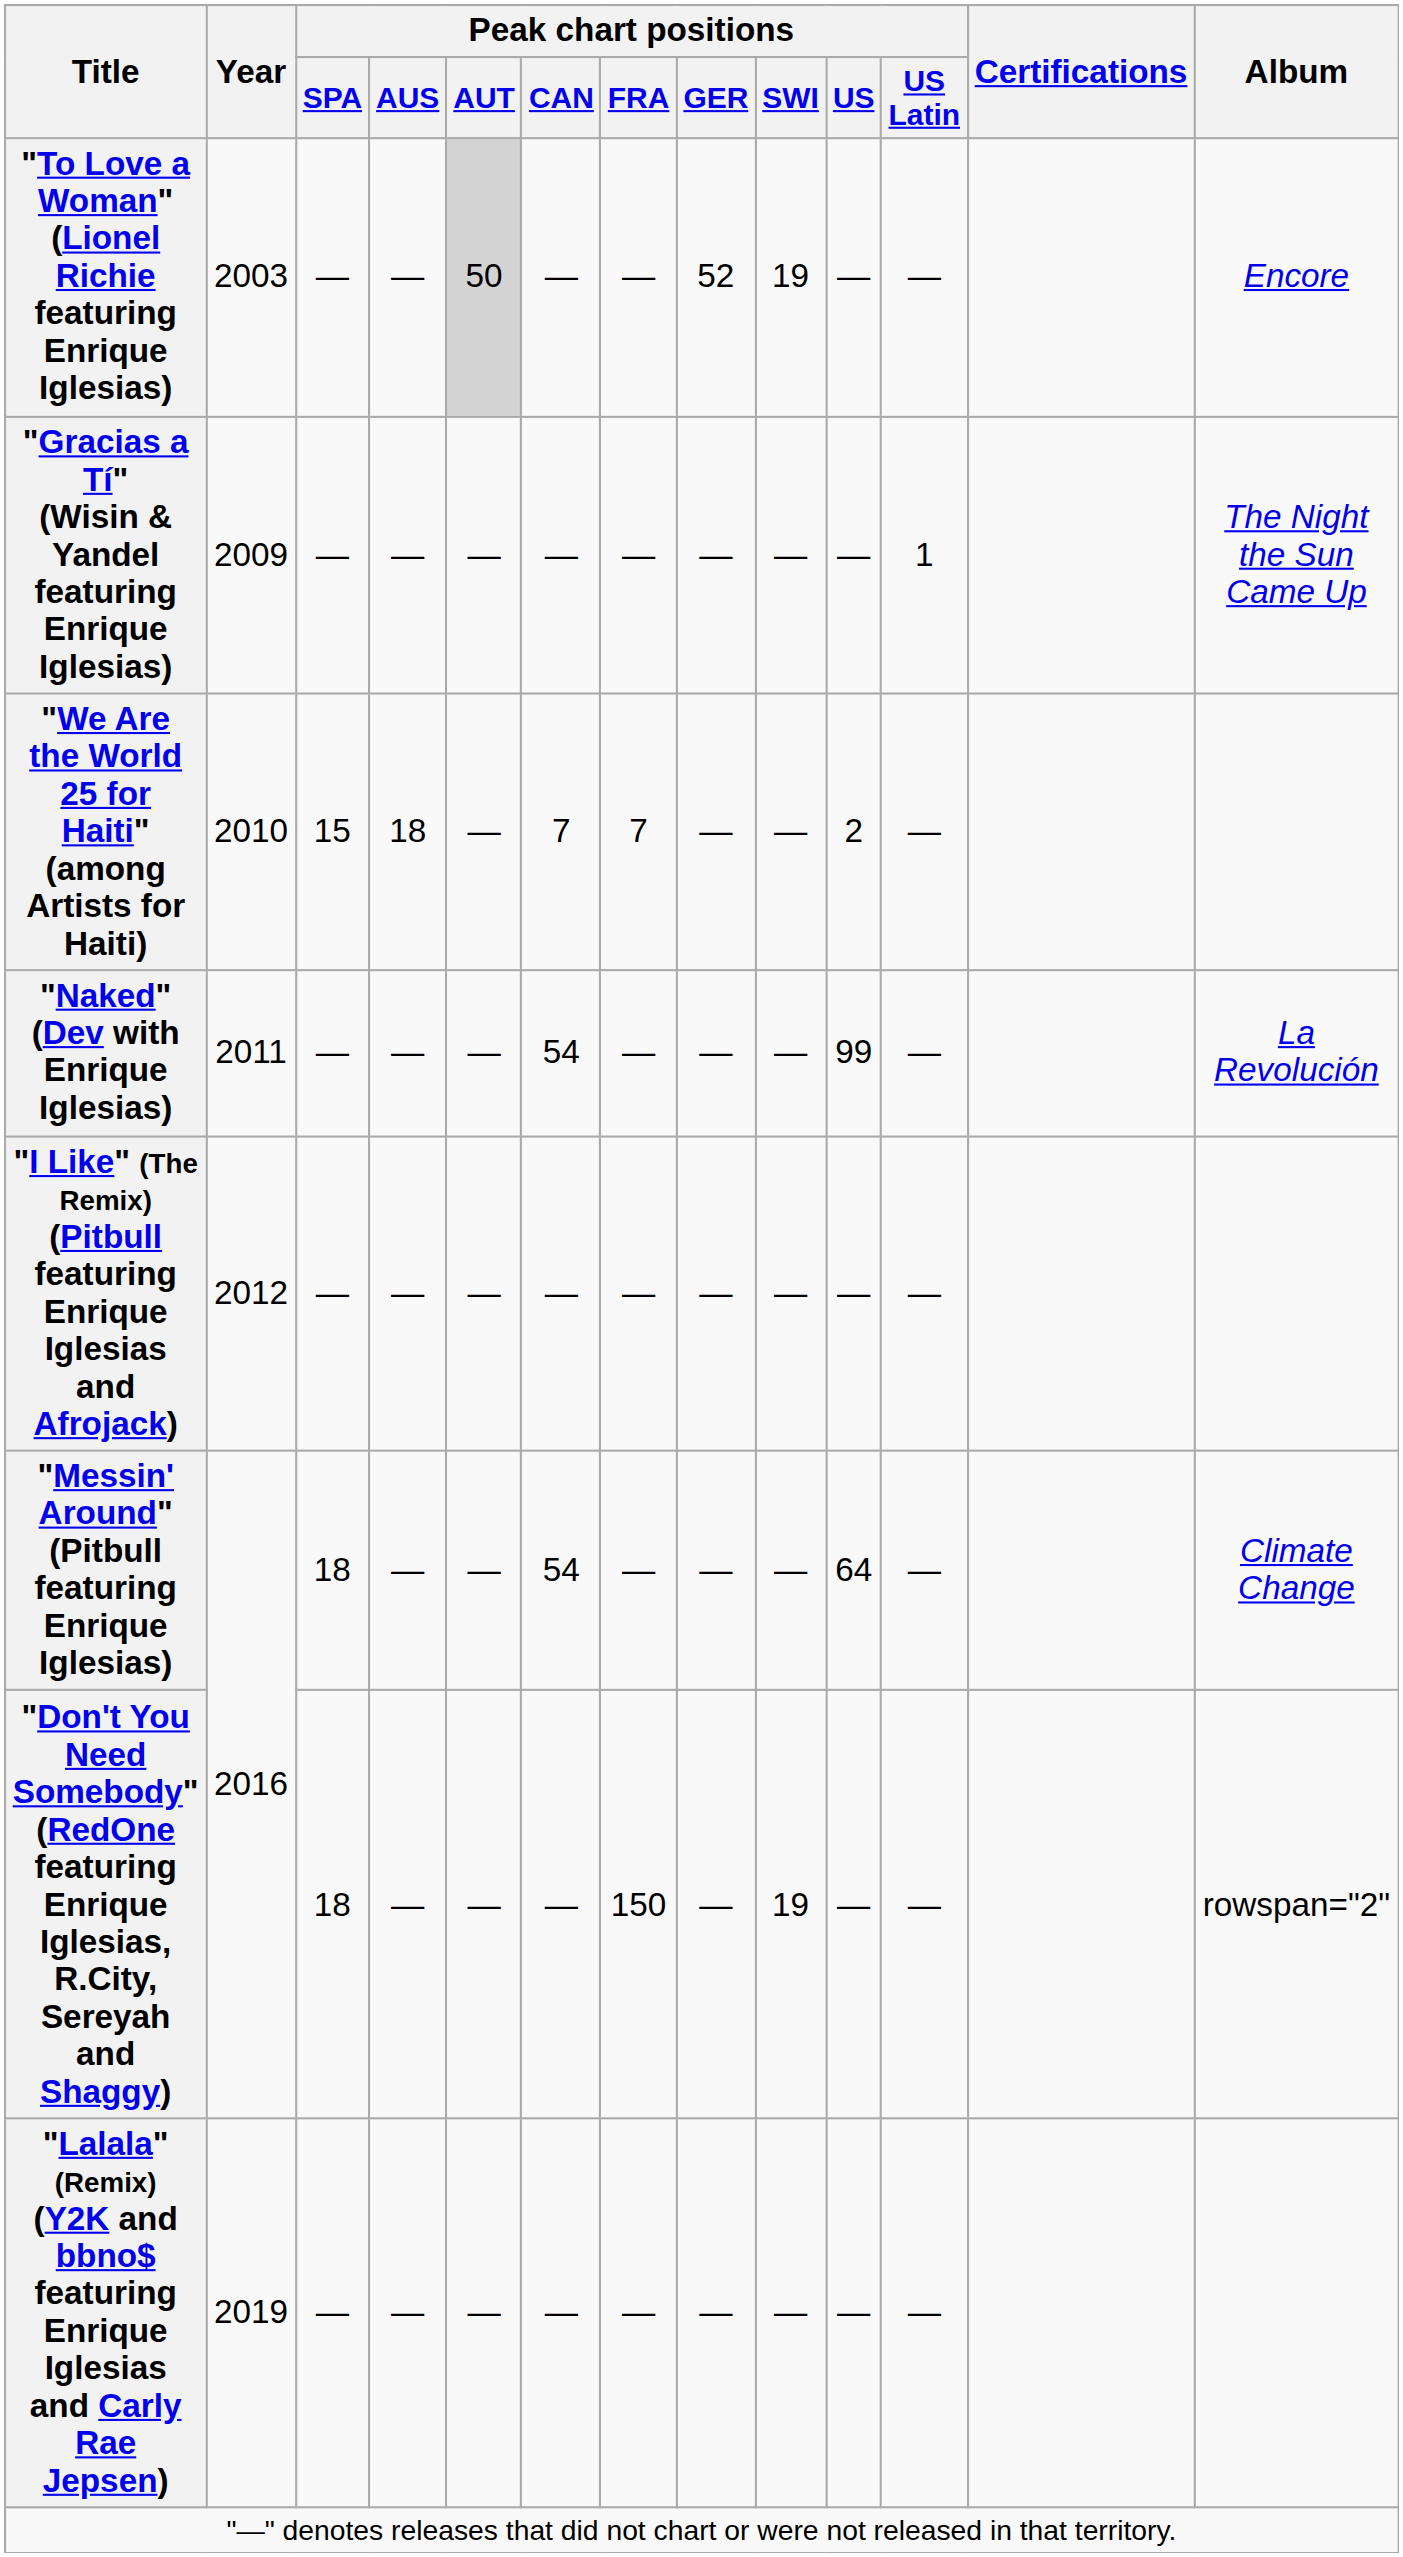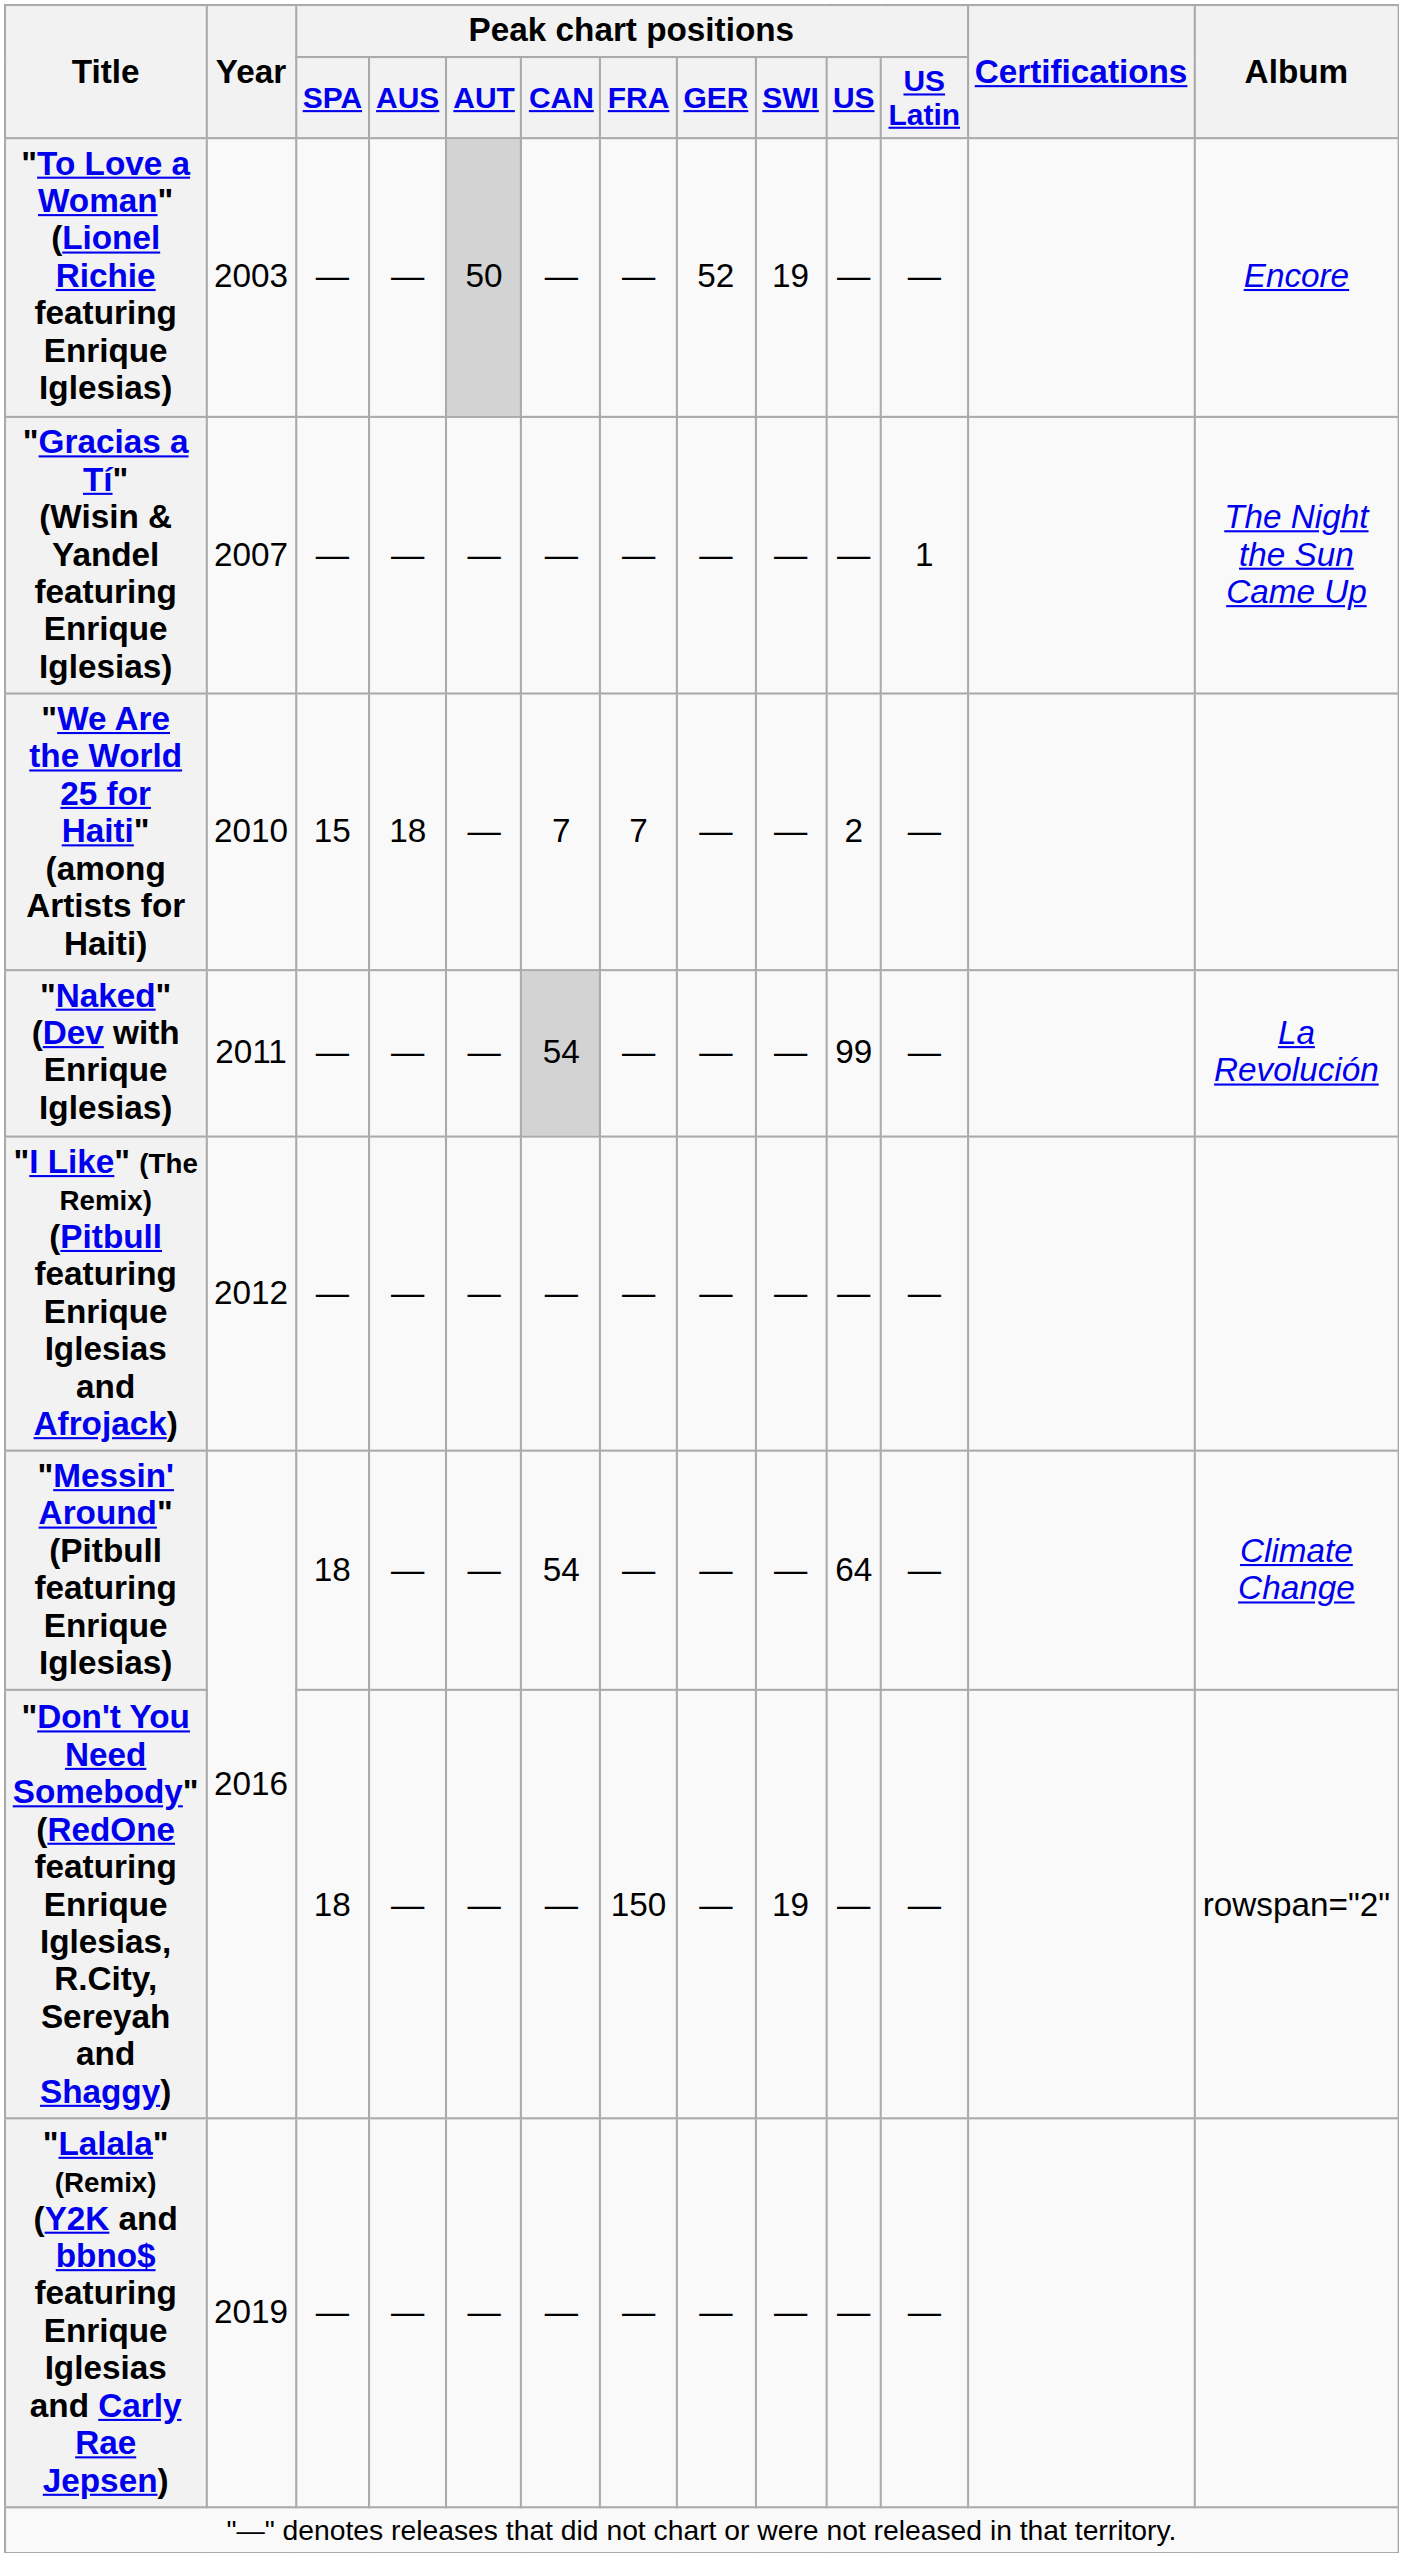(251, 554) 2009 -> (251, 554) 2007
(561, 1052) no background -> (561, 1052) lightgrey background
